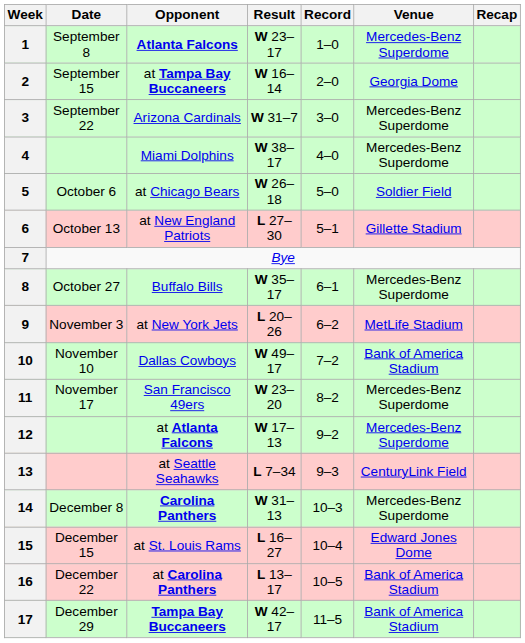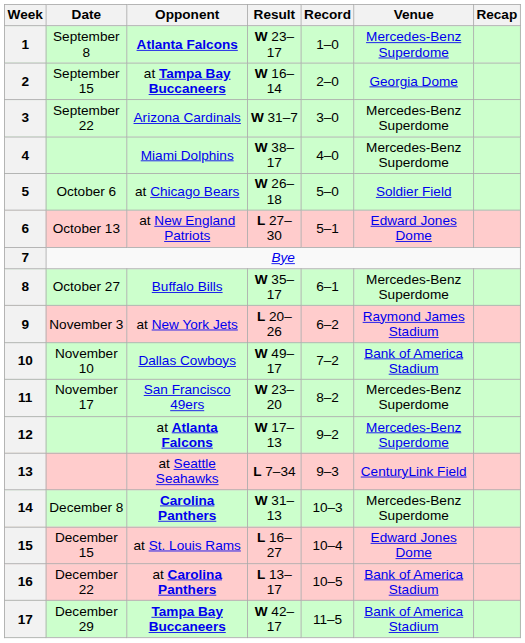(414, 228) Gillette Stadium -> (414, 228) Edward Jones Dome
(414, 324) MetLife Stadium -> (414, 324) Raymond James Stadium
